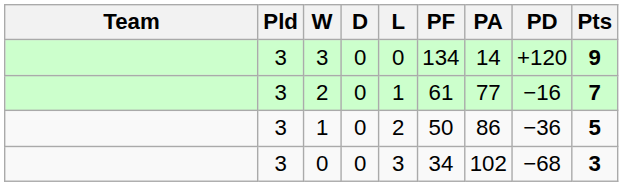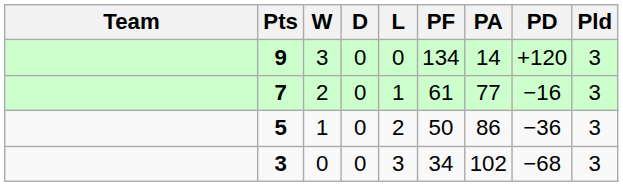columns swapped: (281, 22) <-> (595, 22)
